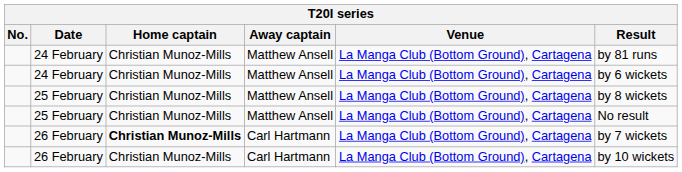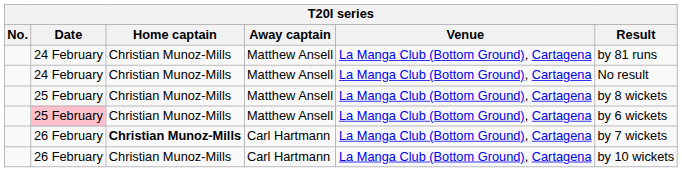(632, 75) by 6 wickets -> (623, 75) No result
(68, 116) no background -> (68, 116) pink background
(623, 116) No result -> (632, 116) by 6 wickets
